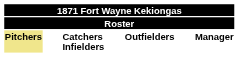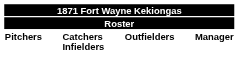(23, 36) khaki background -> (23, 36) no background
